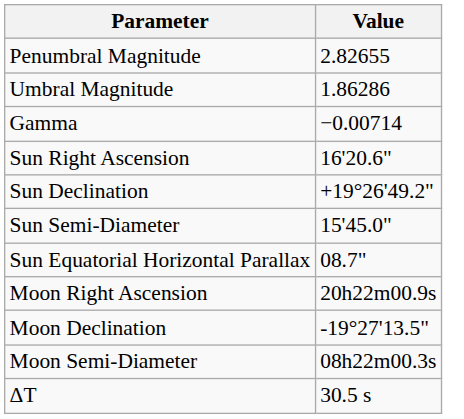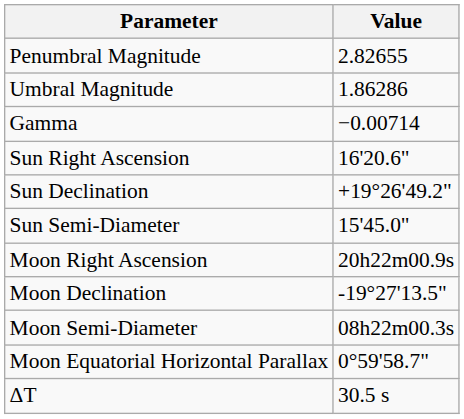- row: (160, 259)
+ row: (169, 361)
